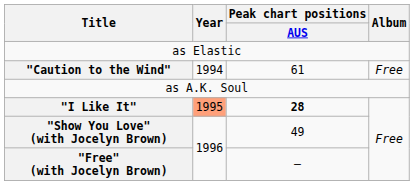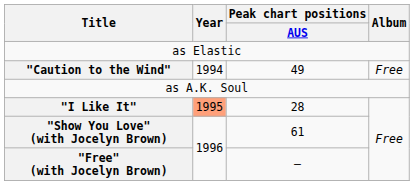(298, 70) 61 -> (298, 70) 49
(298, 107) bold -> (298, 107) normal
(298, 132) 49 -> (298, 132) 61
